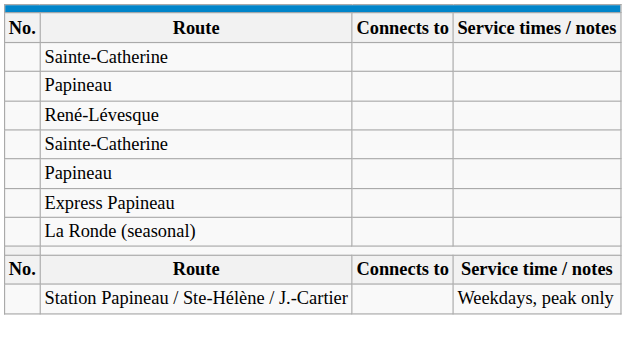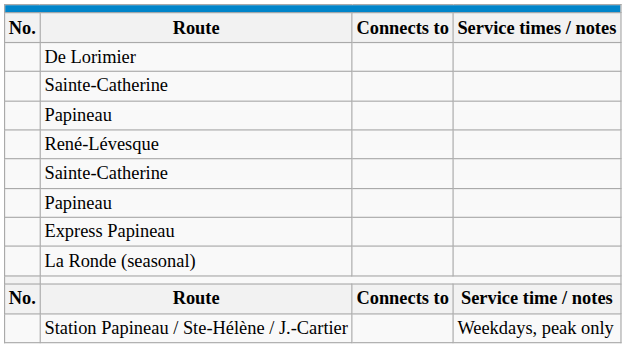+ row: (90, 56)
